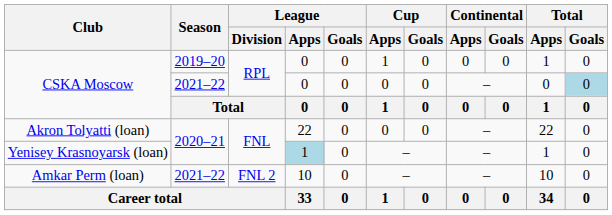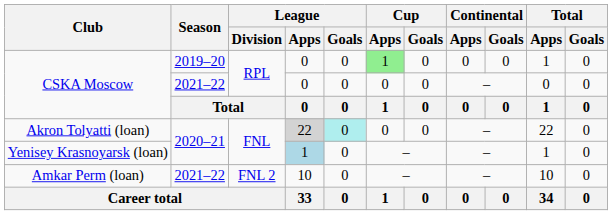(385, 61) no background -> (385, 61) lightgreen background
(586, 84) lightblue background -> (586, 84) no background
(305, 130) no background -> (305, 130) lightgrey background
(345, 130) no background -> (345, 130) paleturquoise background
